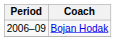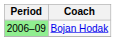(26, 28) no background -> (26, 28) lightgreen background
